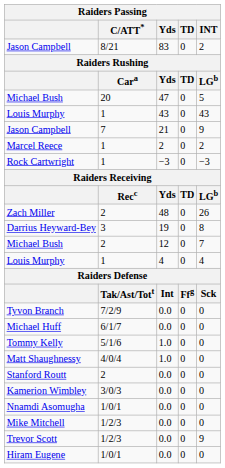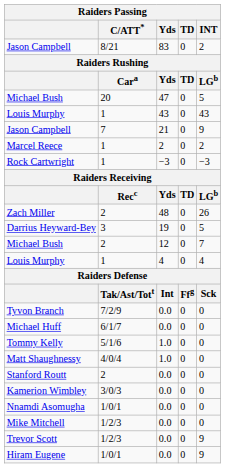(201, 228) 8 -> (201, 228) 5
(201, 455) 0 -> (201, 455) 9
